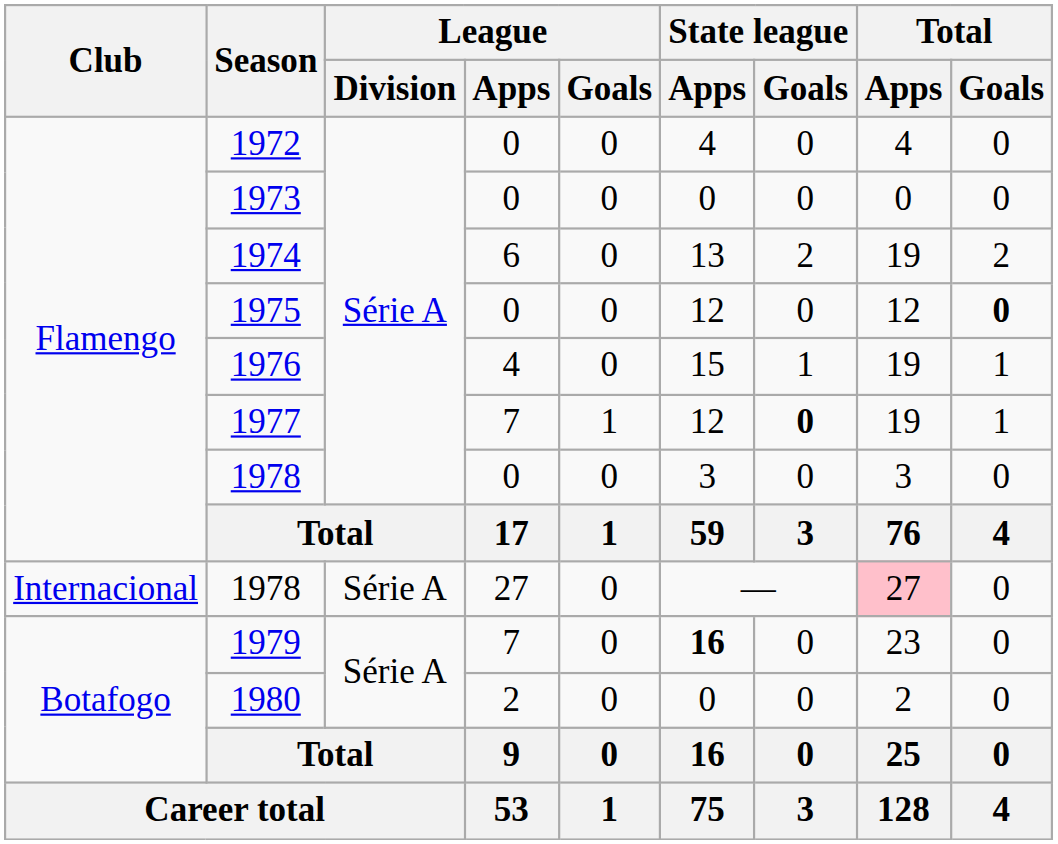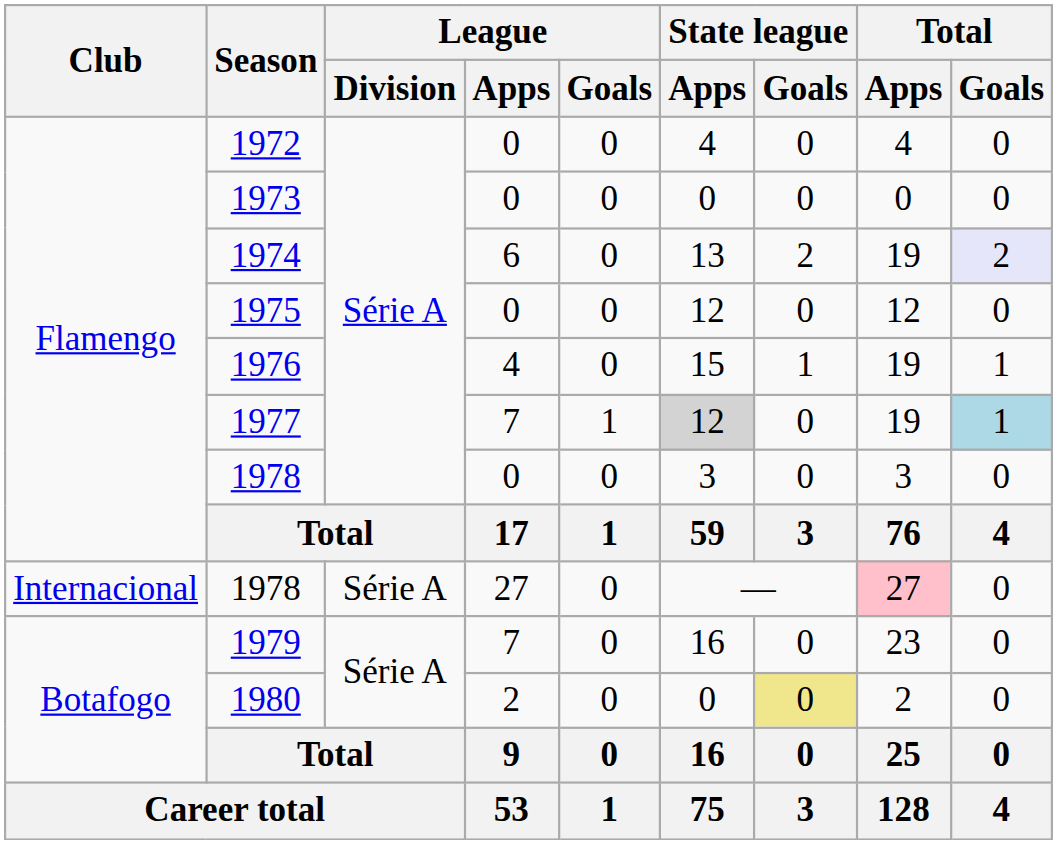(1001, 254) no background -> (1001, 254) lavender background
(1001, 310) bold -> (1001, 310) normal
(707, 421) no background -> (707, 421) lightgrey background
(805, 421) bold -> (805, 421) normal
(1001, 421) no background -> (1001, 421) lightblue background
(707, 643) bold -> (707, 643) normal
(805, 699) no background -> (805, 699) khaki background
